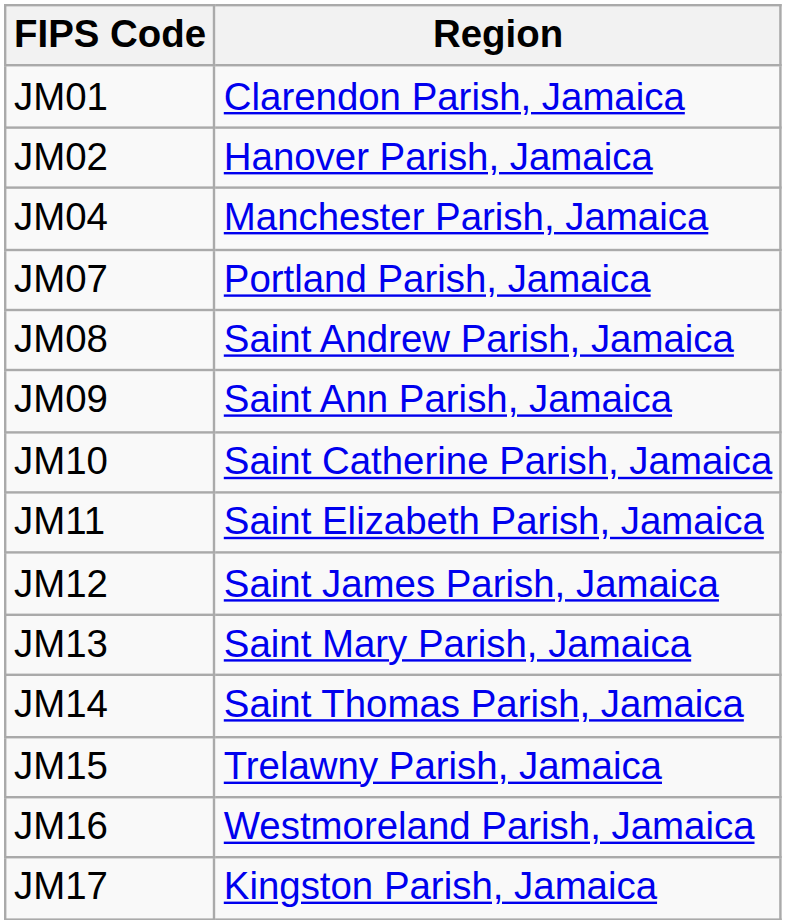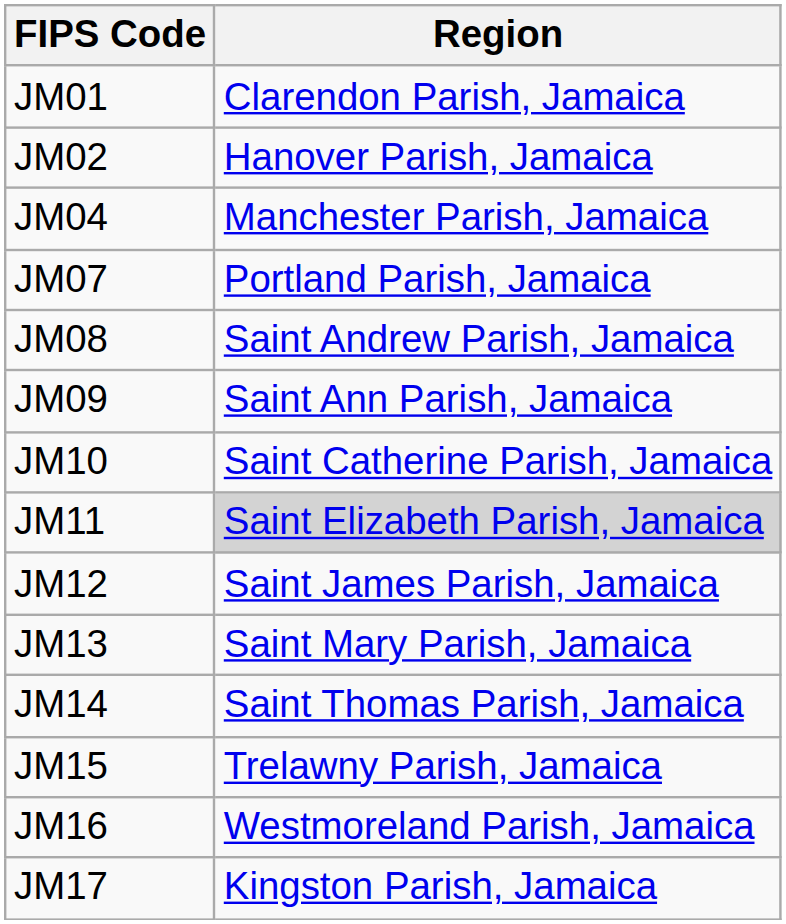(494, 522) no background -> (494, 522) lightgrey background
